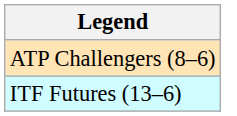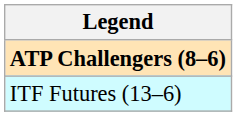(113, 57) normal -> (118, 57) bold
